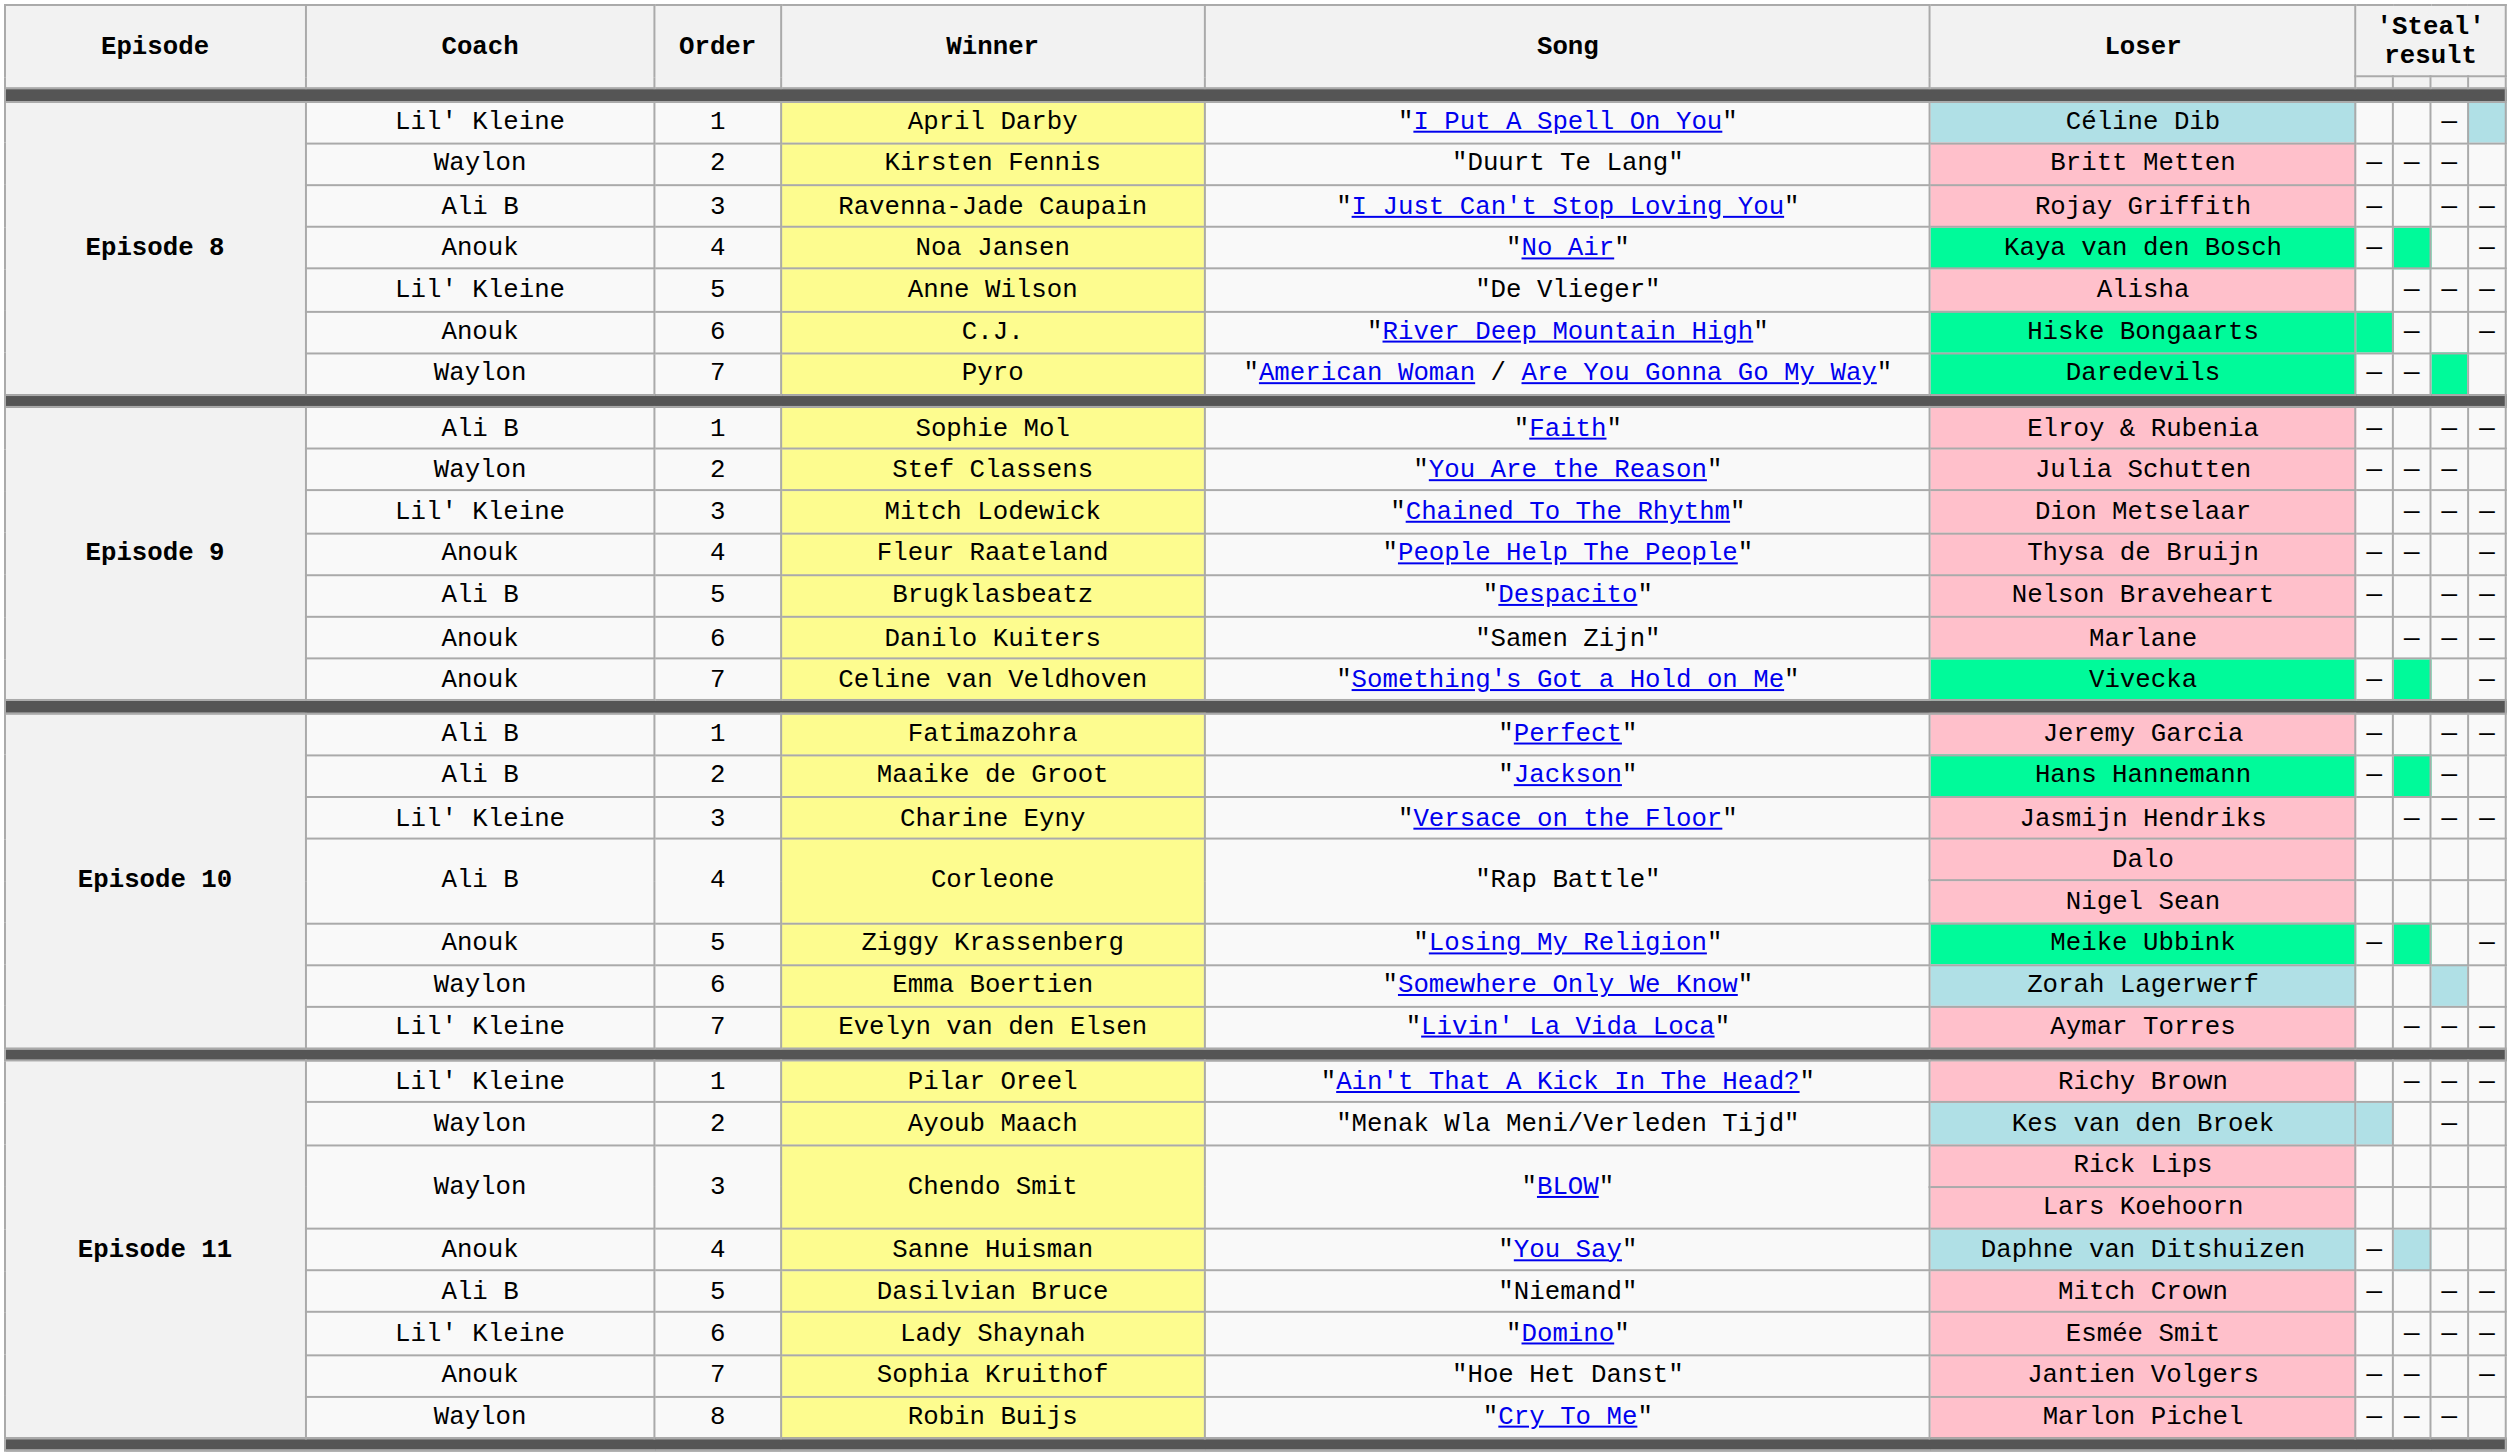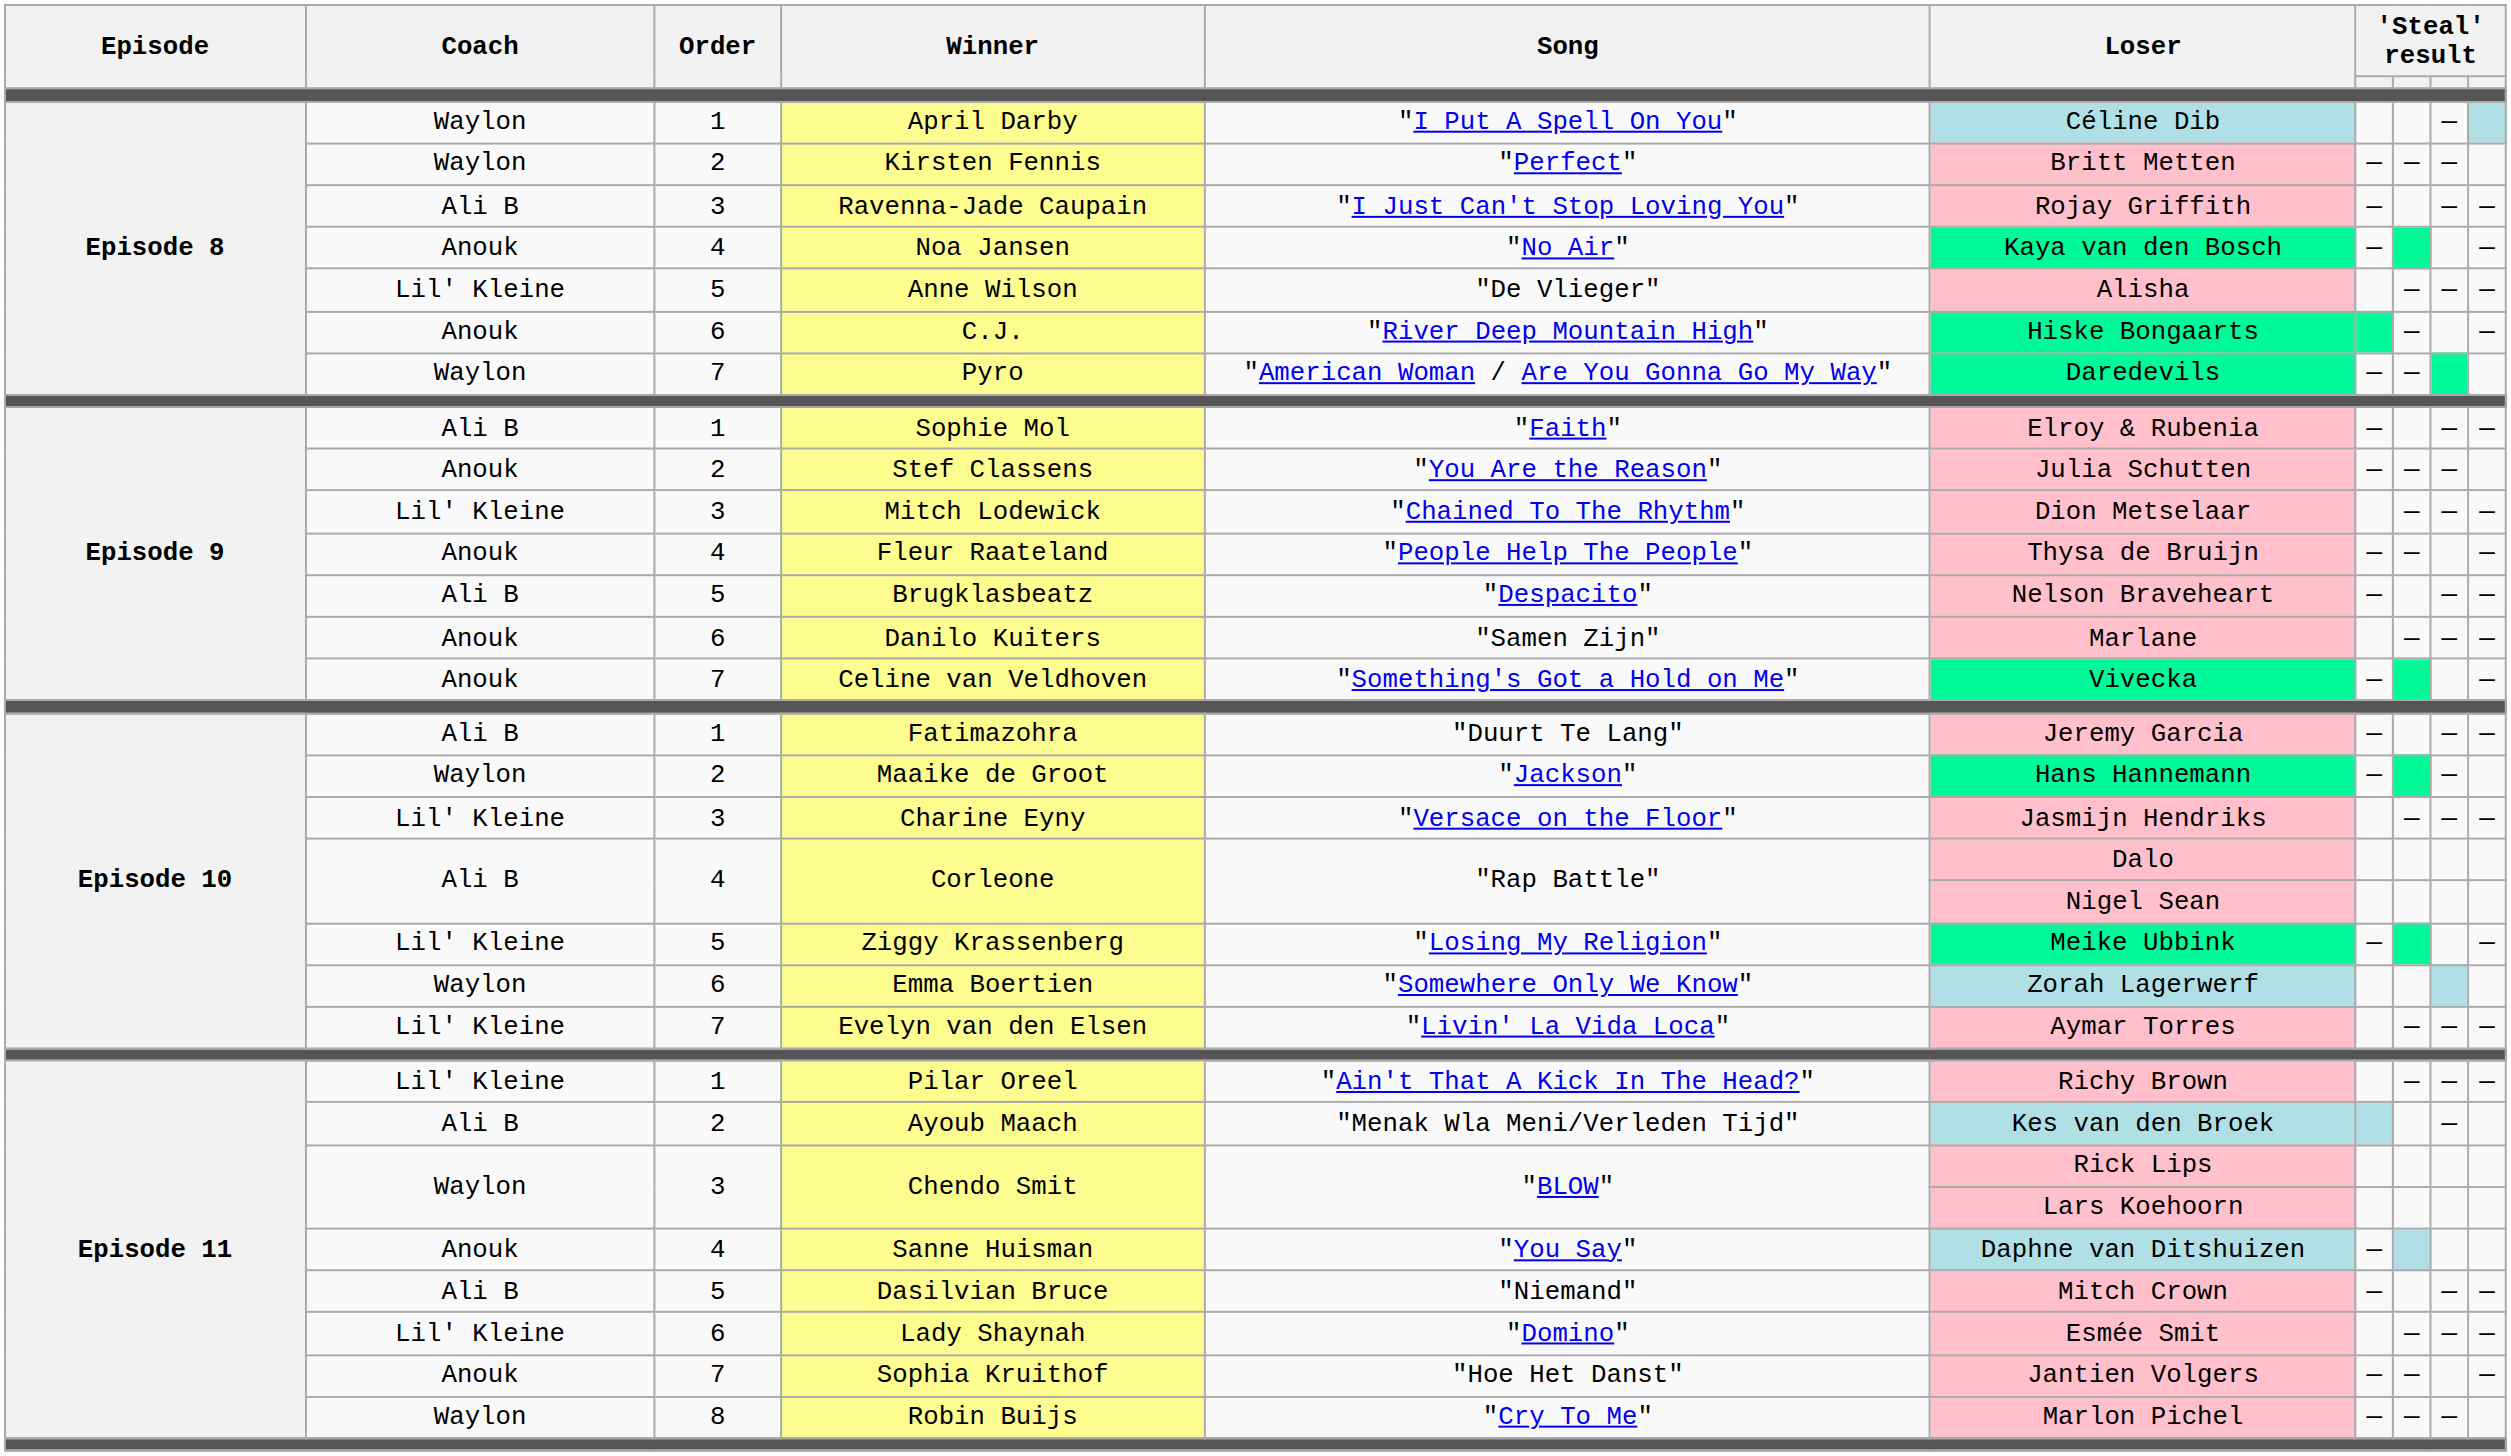(480, 122) Lil' Kleine -> (480, 122) Waylon
(1568, 164) "Duurt Te Lang" -> (1568, 164) "Perfect"
(480, 470) Waylon -> (480, 470) Anouk
(1568, 734) "Perfect" -> (1568, 734) "Duurt Te Lang"
(480, 776) Ali B -> (480, 776) Waylon
(480, 944) Anouk -> (480, 944) Lil' Kleine
(480, 1124) Waylon -> (480, 1124) Ali B
